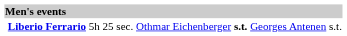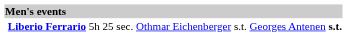(241, 26) bold -> (240, 26) normal
(335, 26) normal -> (335, 26) bold
